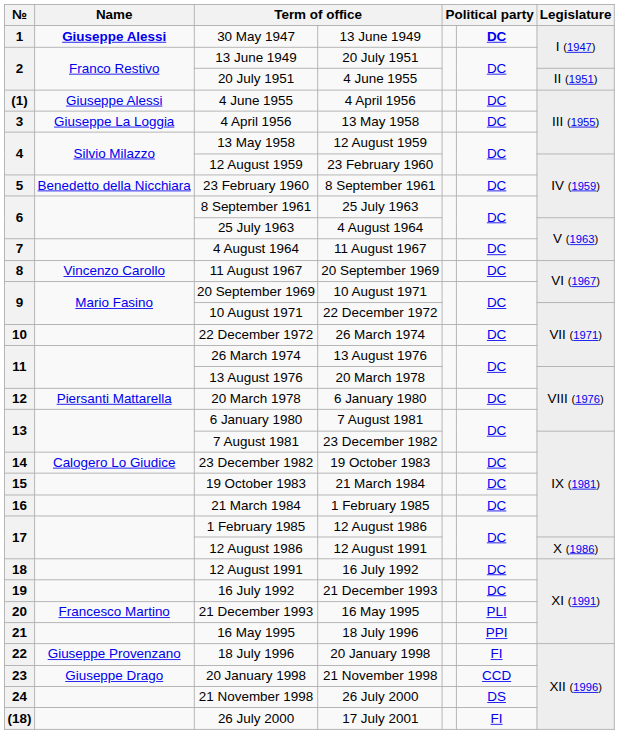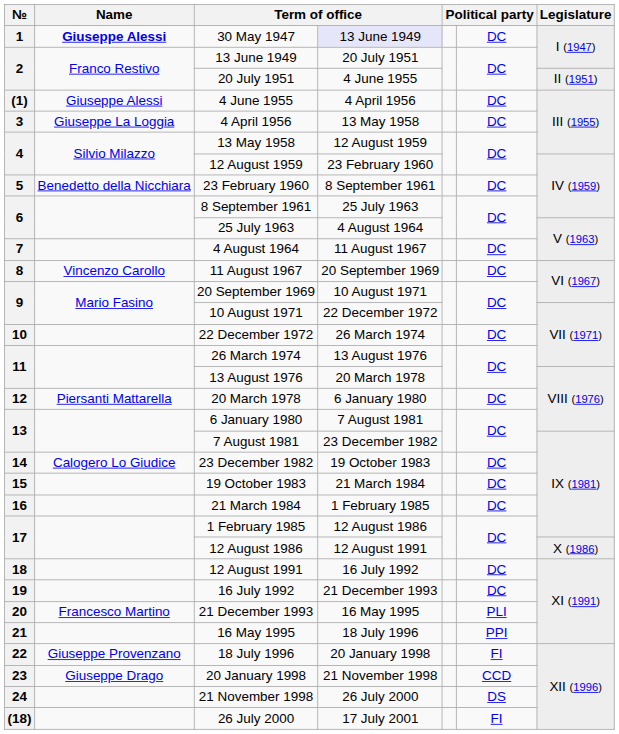(380, 36) no background -> (380, 36) lavender background
(497, 36) bold -> (497, 36) normal
